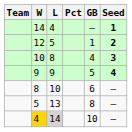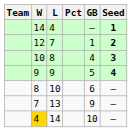(52, 42) 5 -> (52, 42) 7
(36, 104) 5 -> (36, 104) 7
(92, 104) 8 -> (92, 104) 9
(55, 119) lightgrey background -> (55, 119) no background
